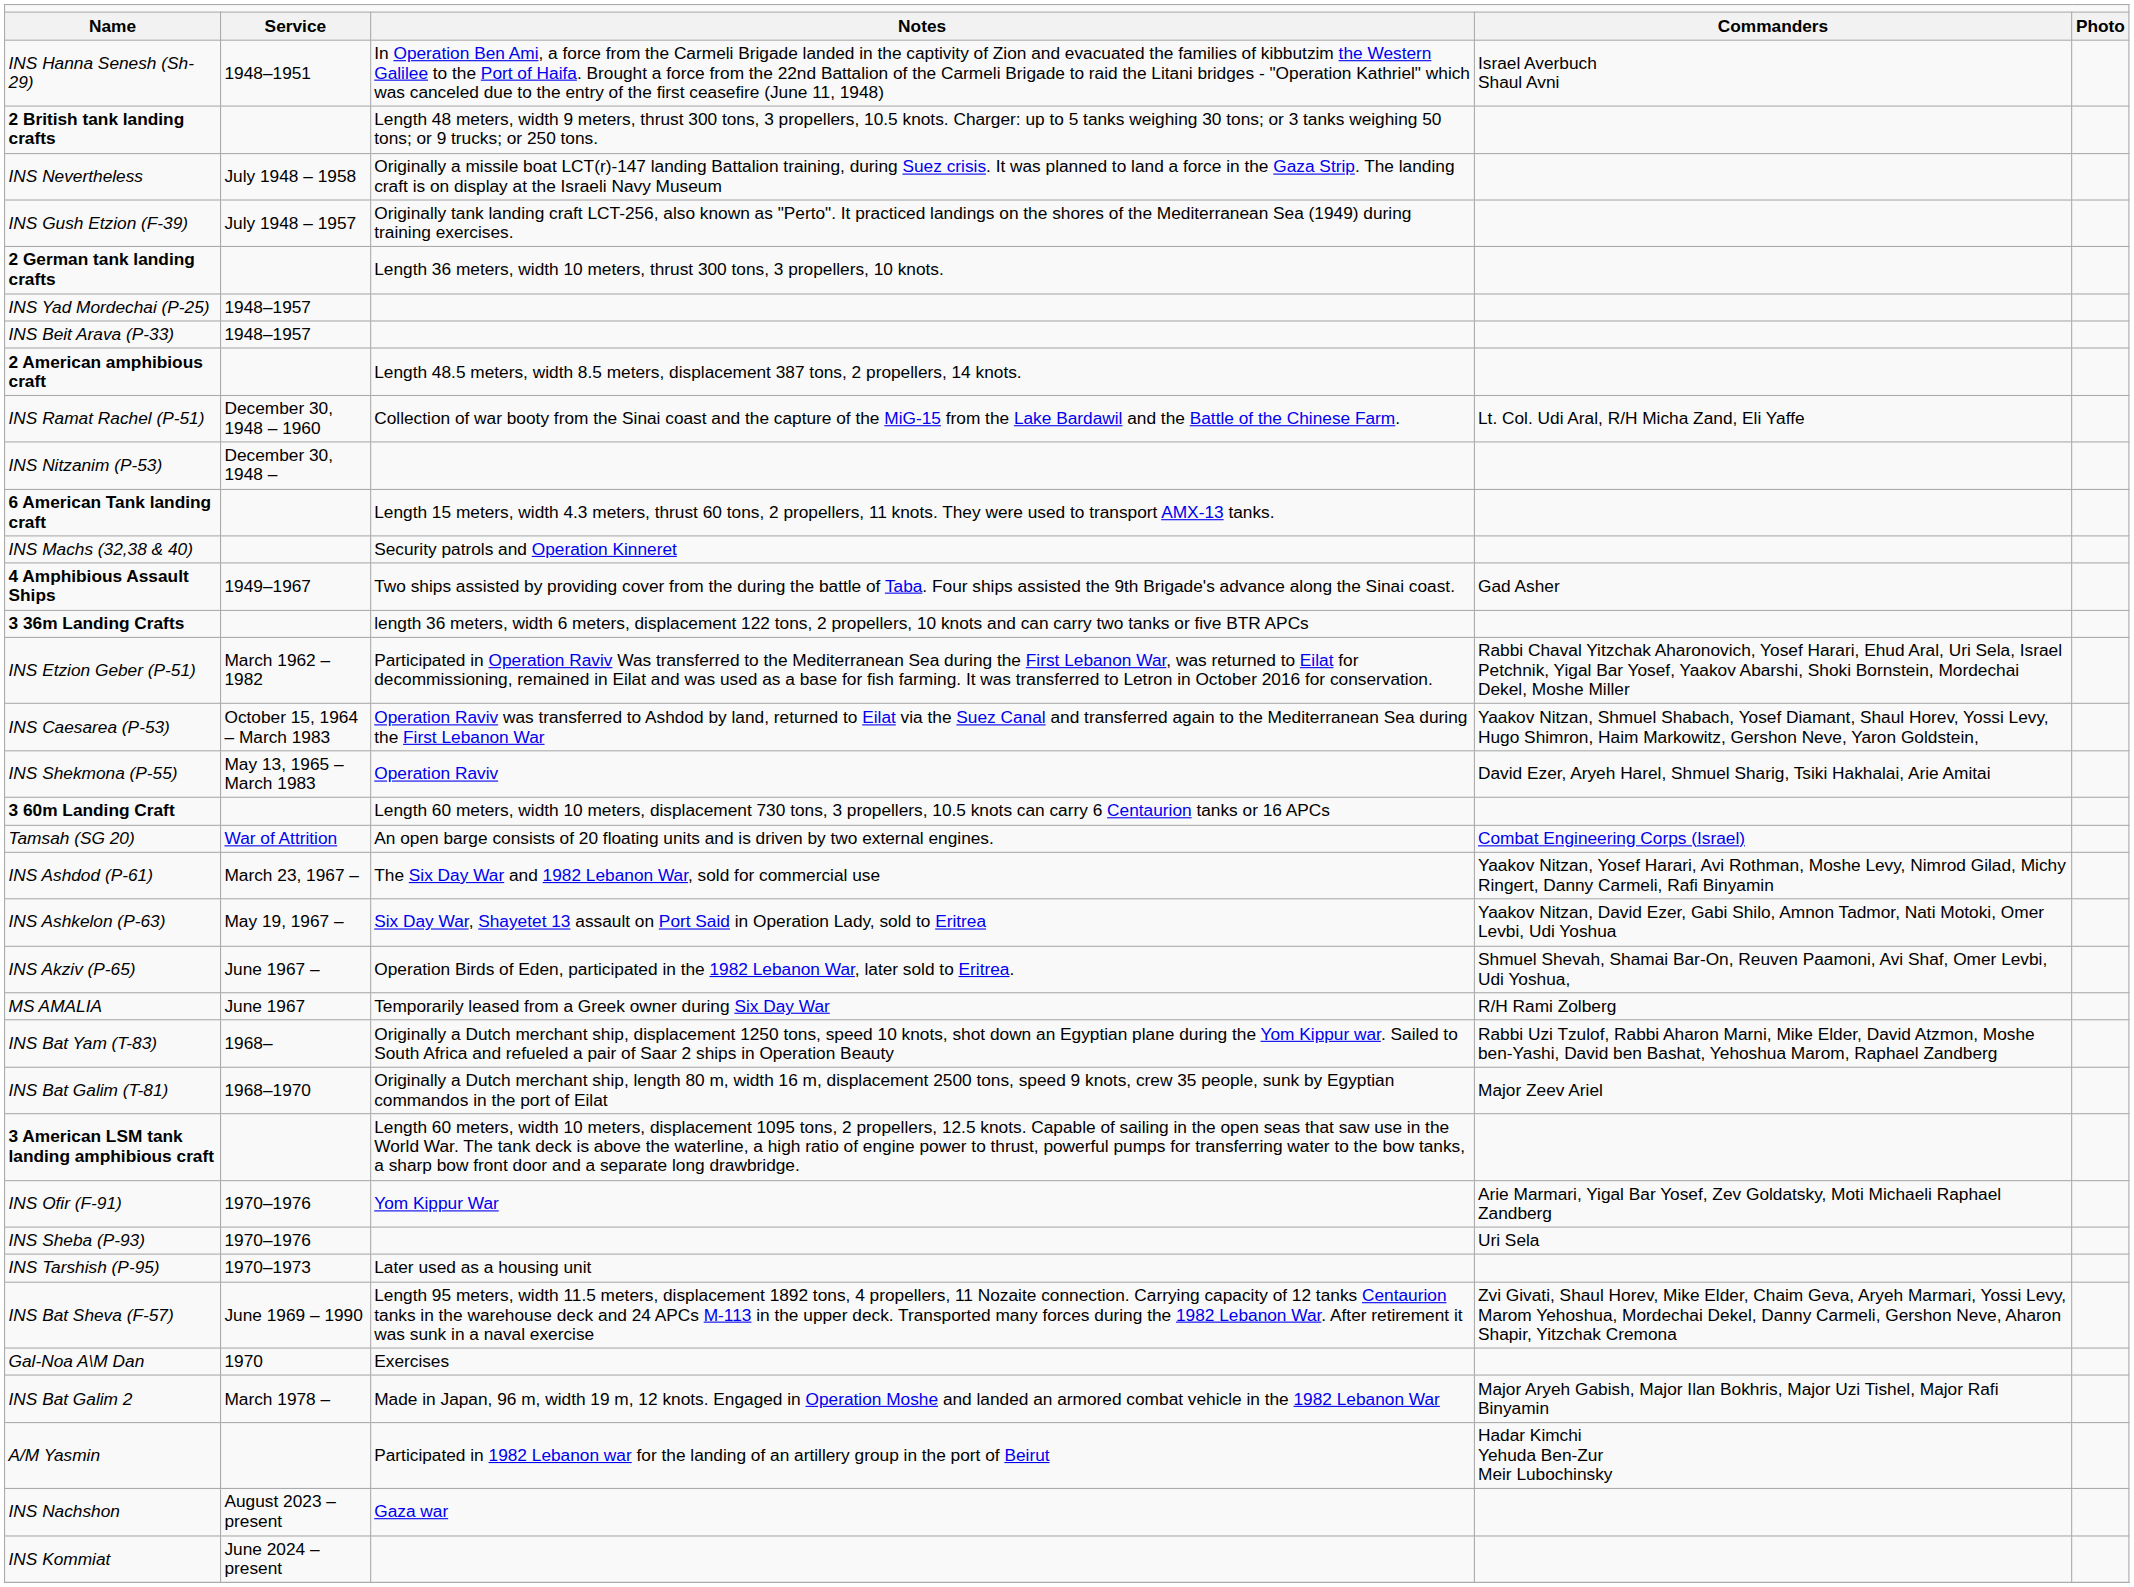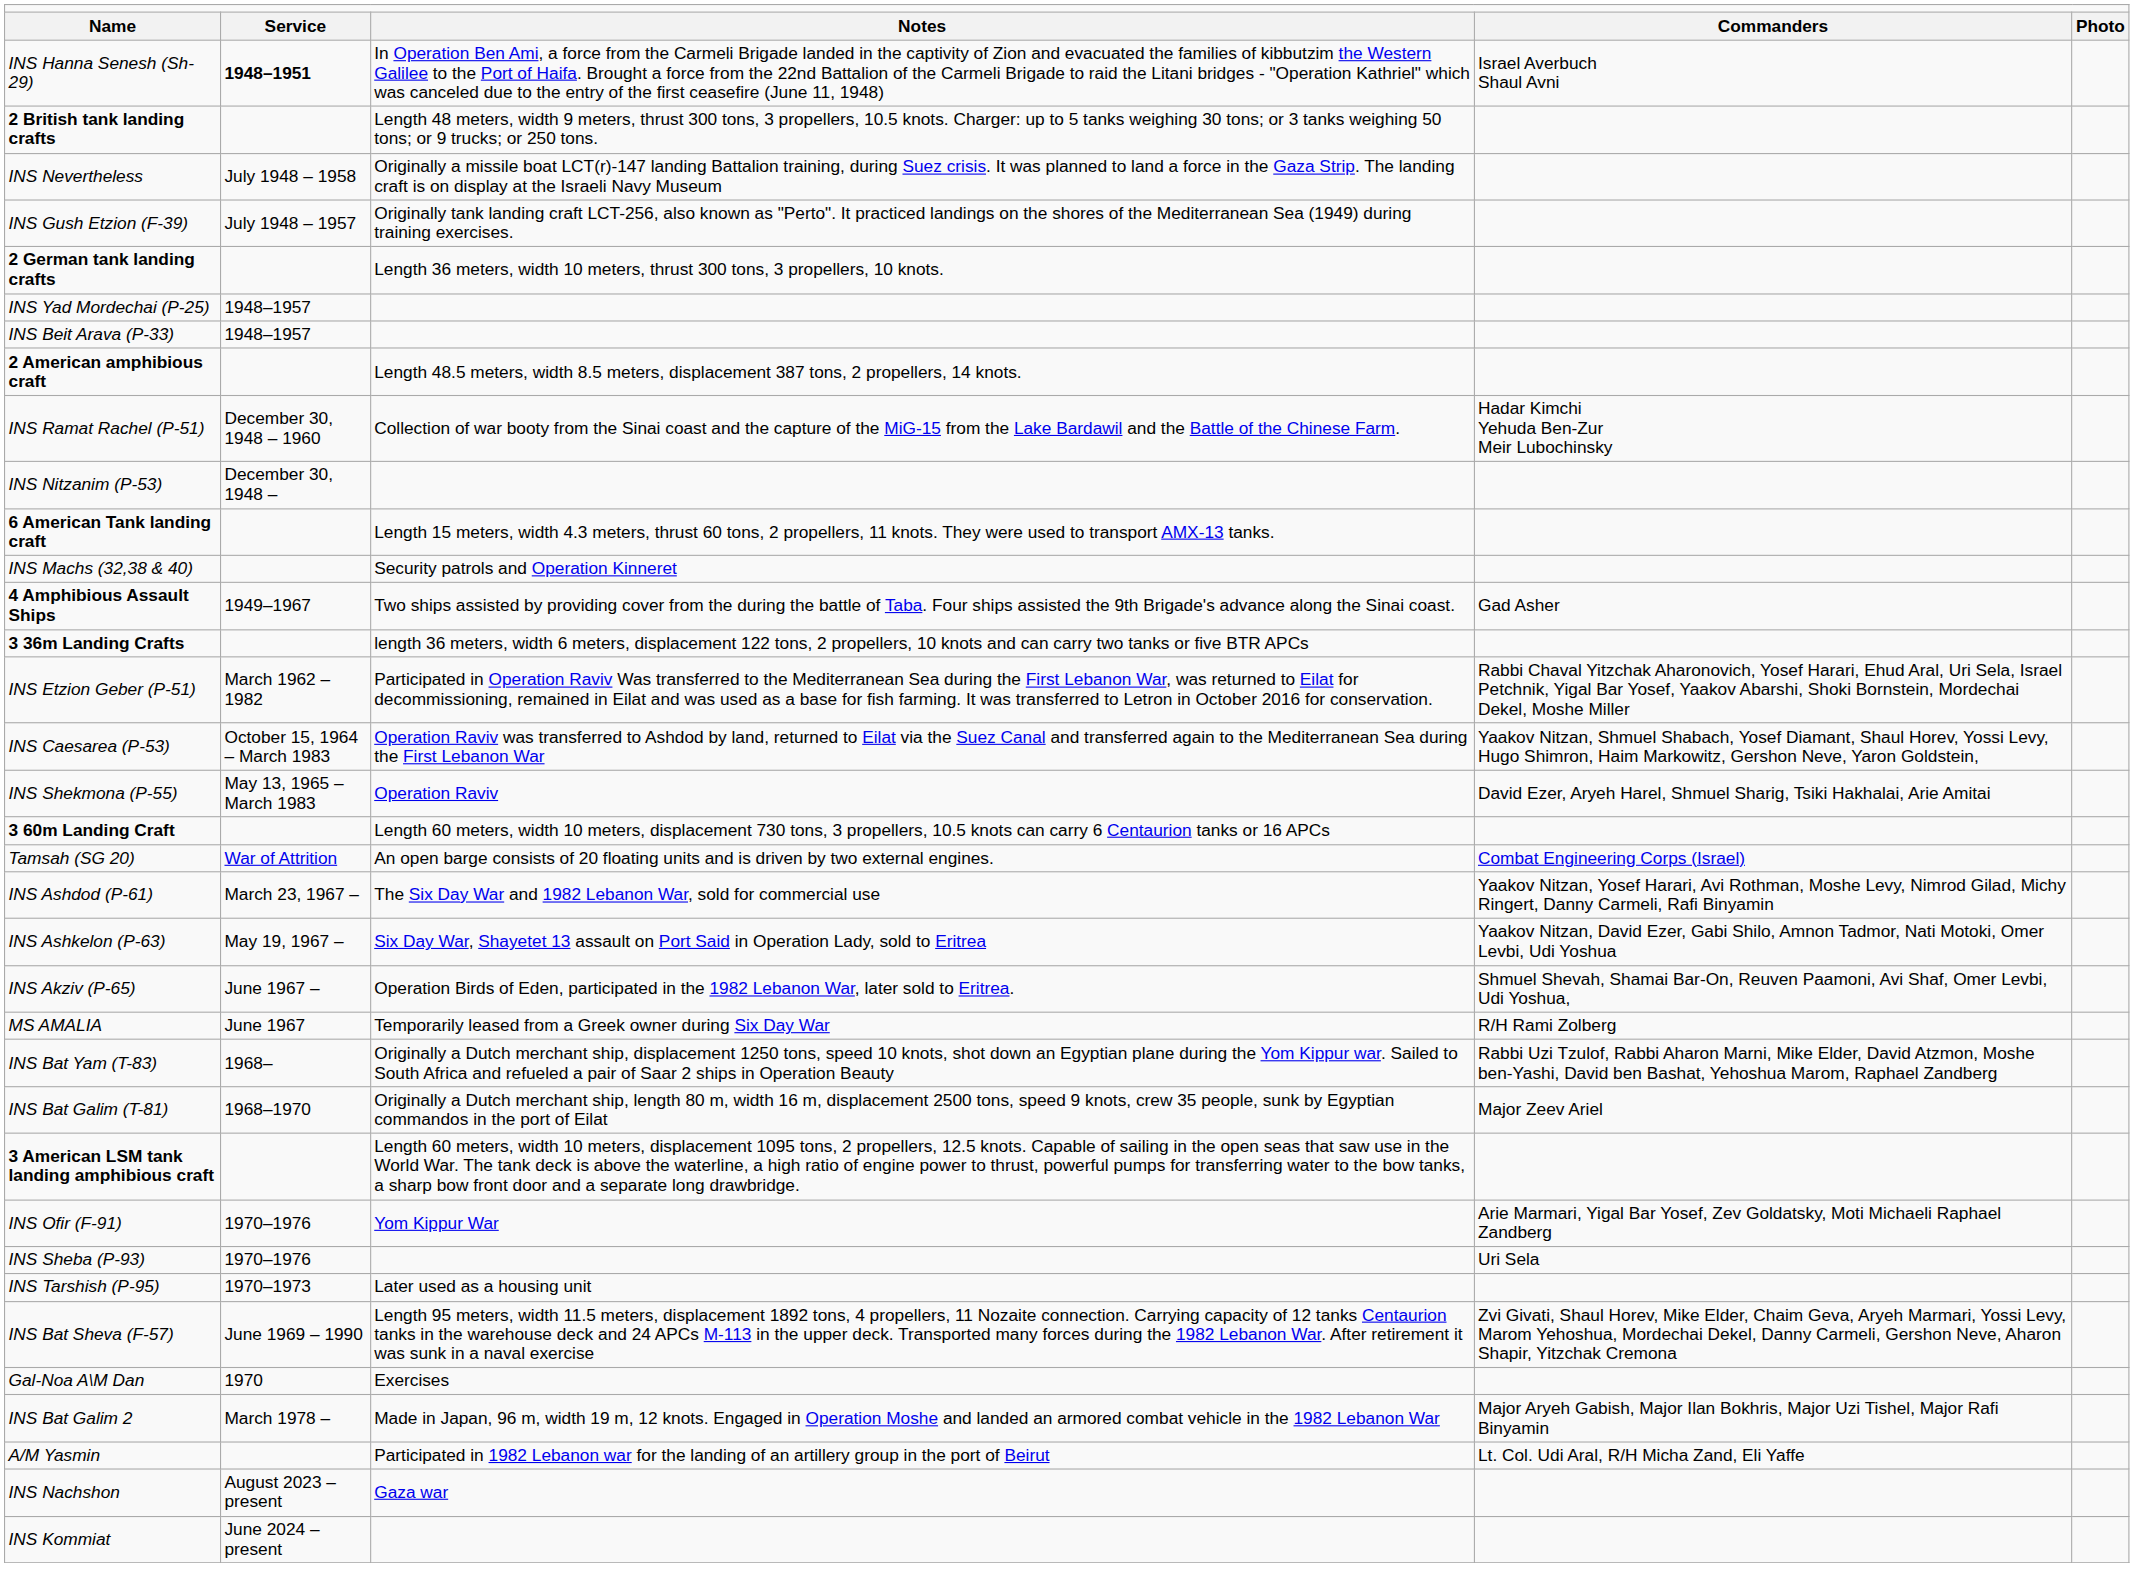(268, 73) normal -> (268, 73) bold
(1641, 418) Lt. Col. Udi Aral, R/H Micha Zand, Eli Yaffe -> (1545, 428) Hadar Kimchi Yehuda Ben-Zur Meir Lubochinsky
(1545, 1455) Hadar Kimchi Yehuda Ben-Zur Meir Lubochinsky -> (1641, 1455) Lt. Col. Udi Aral, R/H Micha Zand, Eli Yaffe
